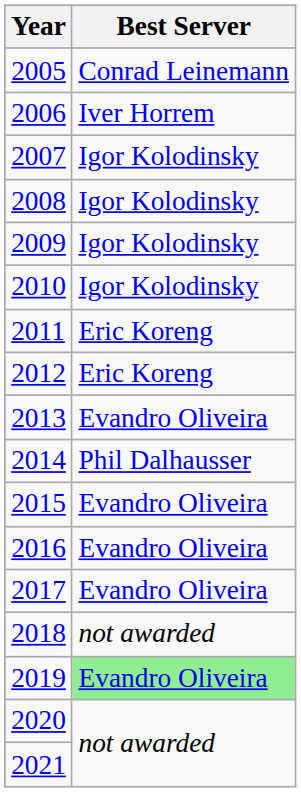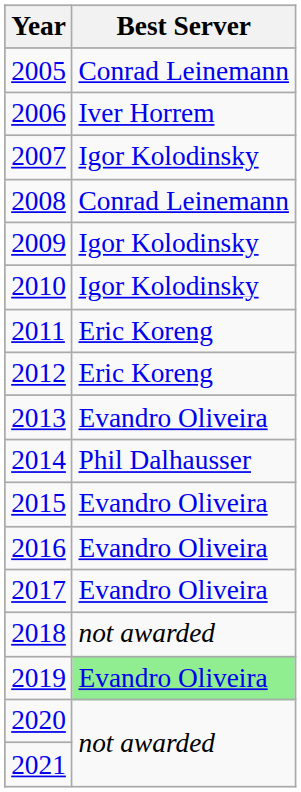(169, 200) Igor Kolodinsky -> (184, 200) Conrad Leinemann
